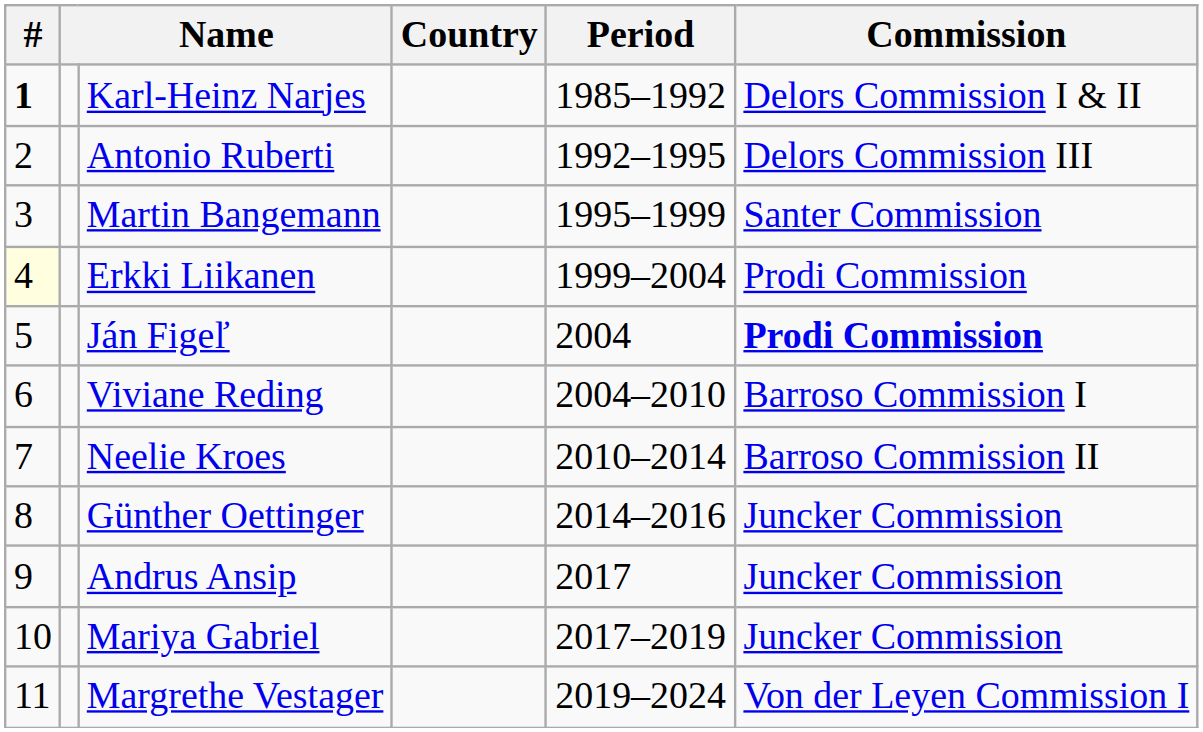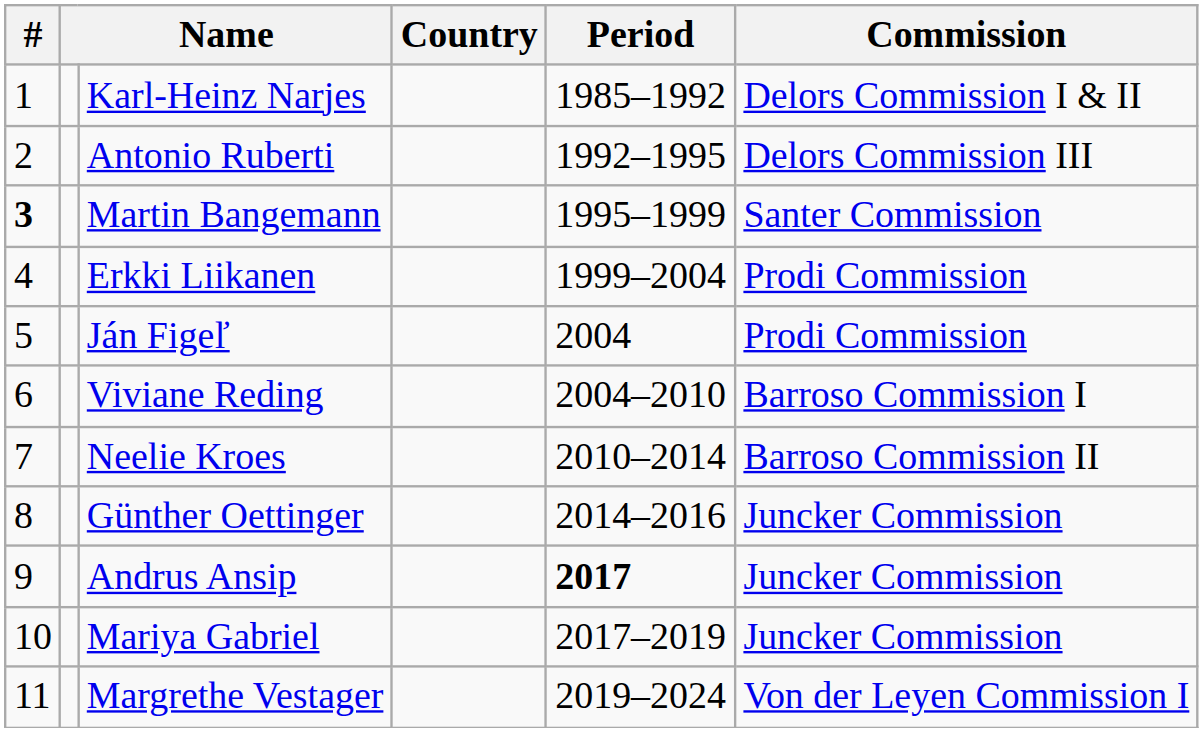(23, 94) bold -> (23, 94) normal
(23, 214) normal -> (23, 214) bold
(23, 275) lightyellow background -> (23, 275) no background
(893, 335) bold -> (885, 335) normal
(593, 575) normal -> (593, 575) bold
